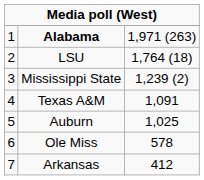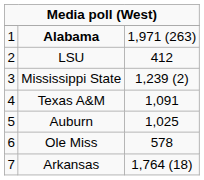(162, 57) 1,764 (18) -> (162, 57) 412
(162, 164) 412 -> (162, 164) 1,764 (18)
